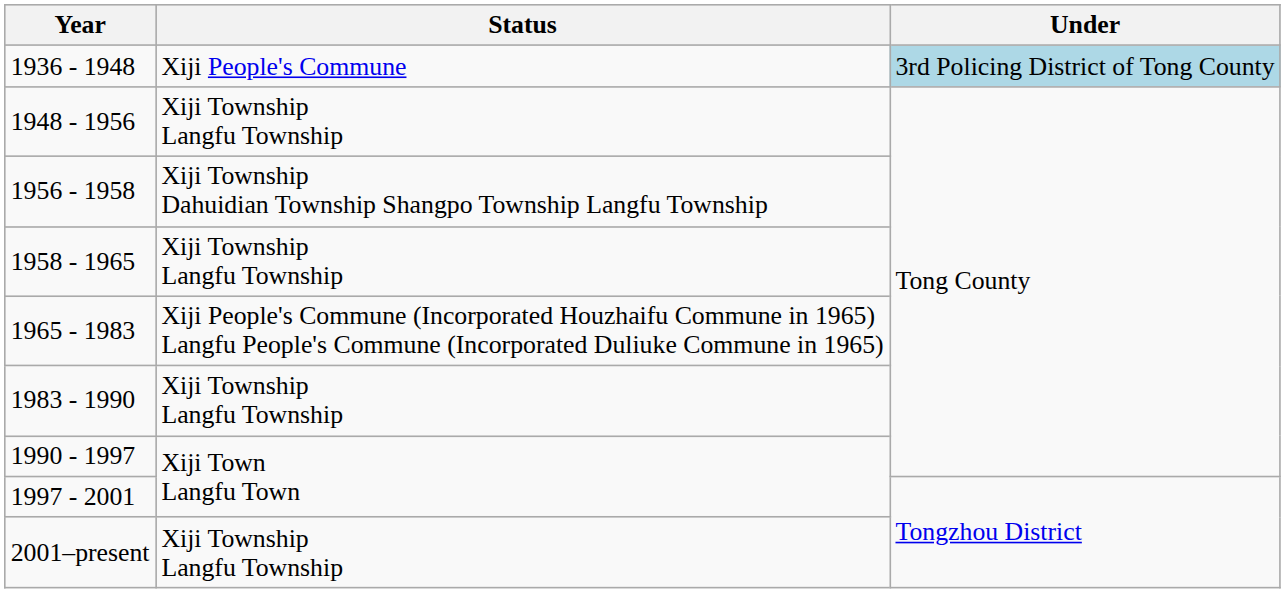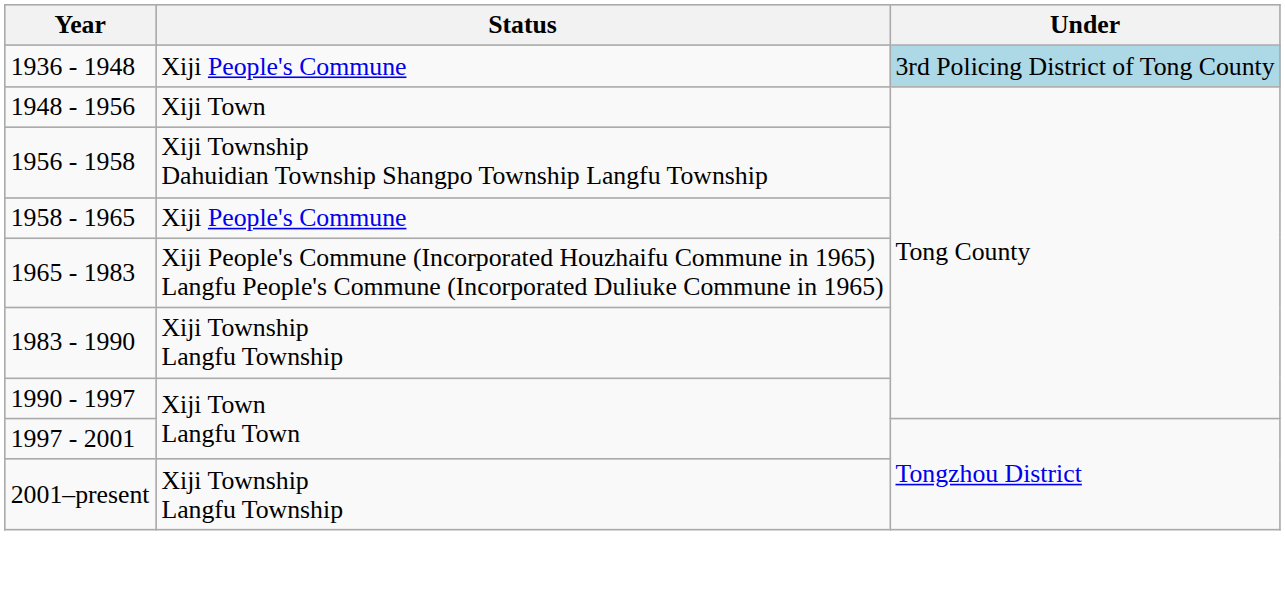(252, 121) Xiji Township Langfu Township -> (214, 106) Xiji Town
(252, 260) Xiji Township Langfu Township -> (284, 217) Xiji People's Commune
